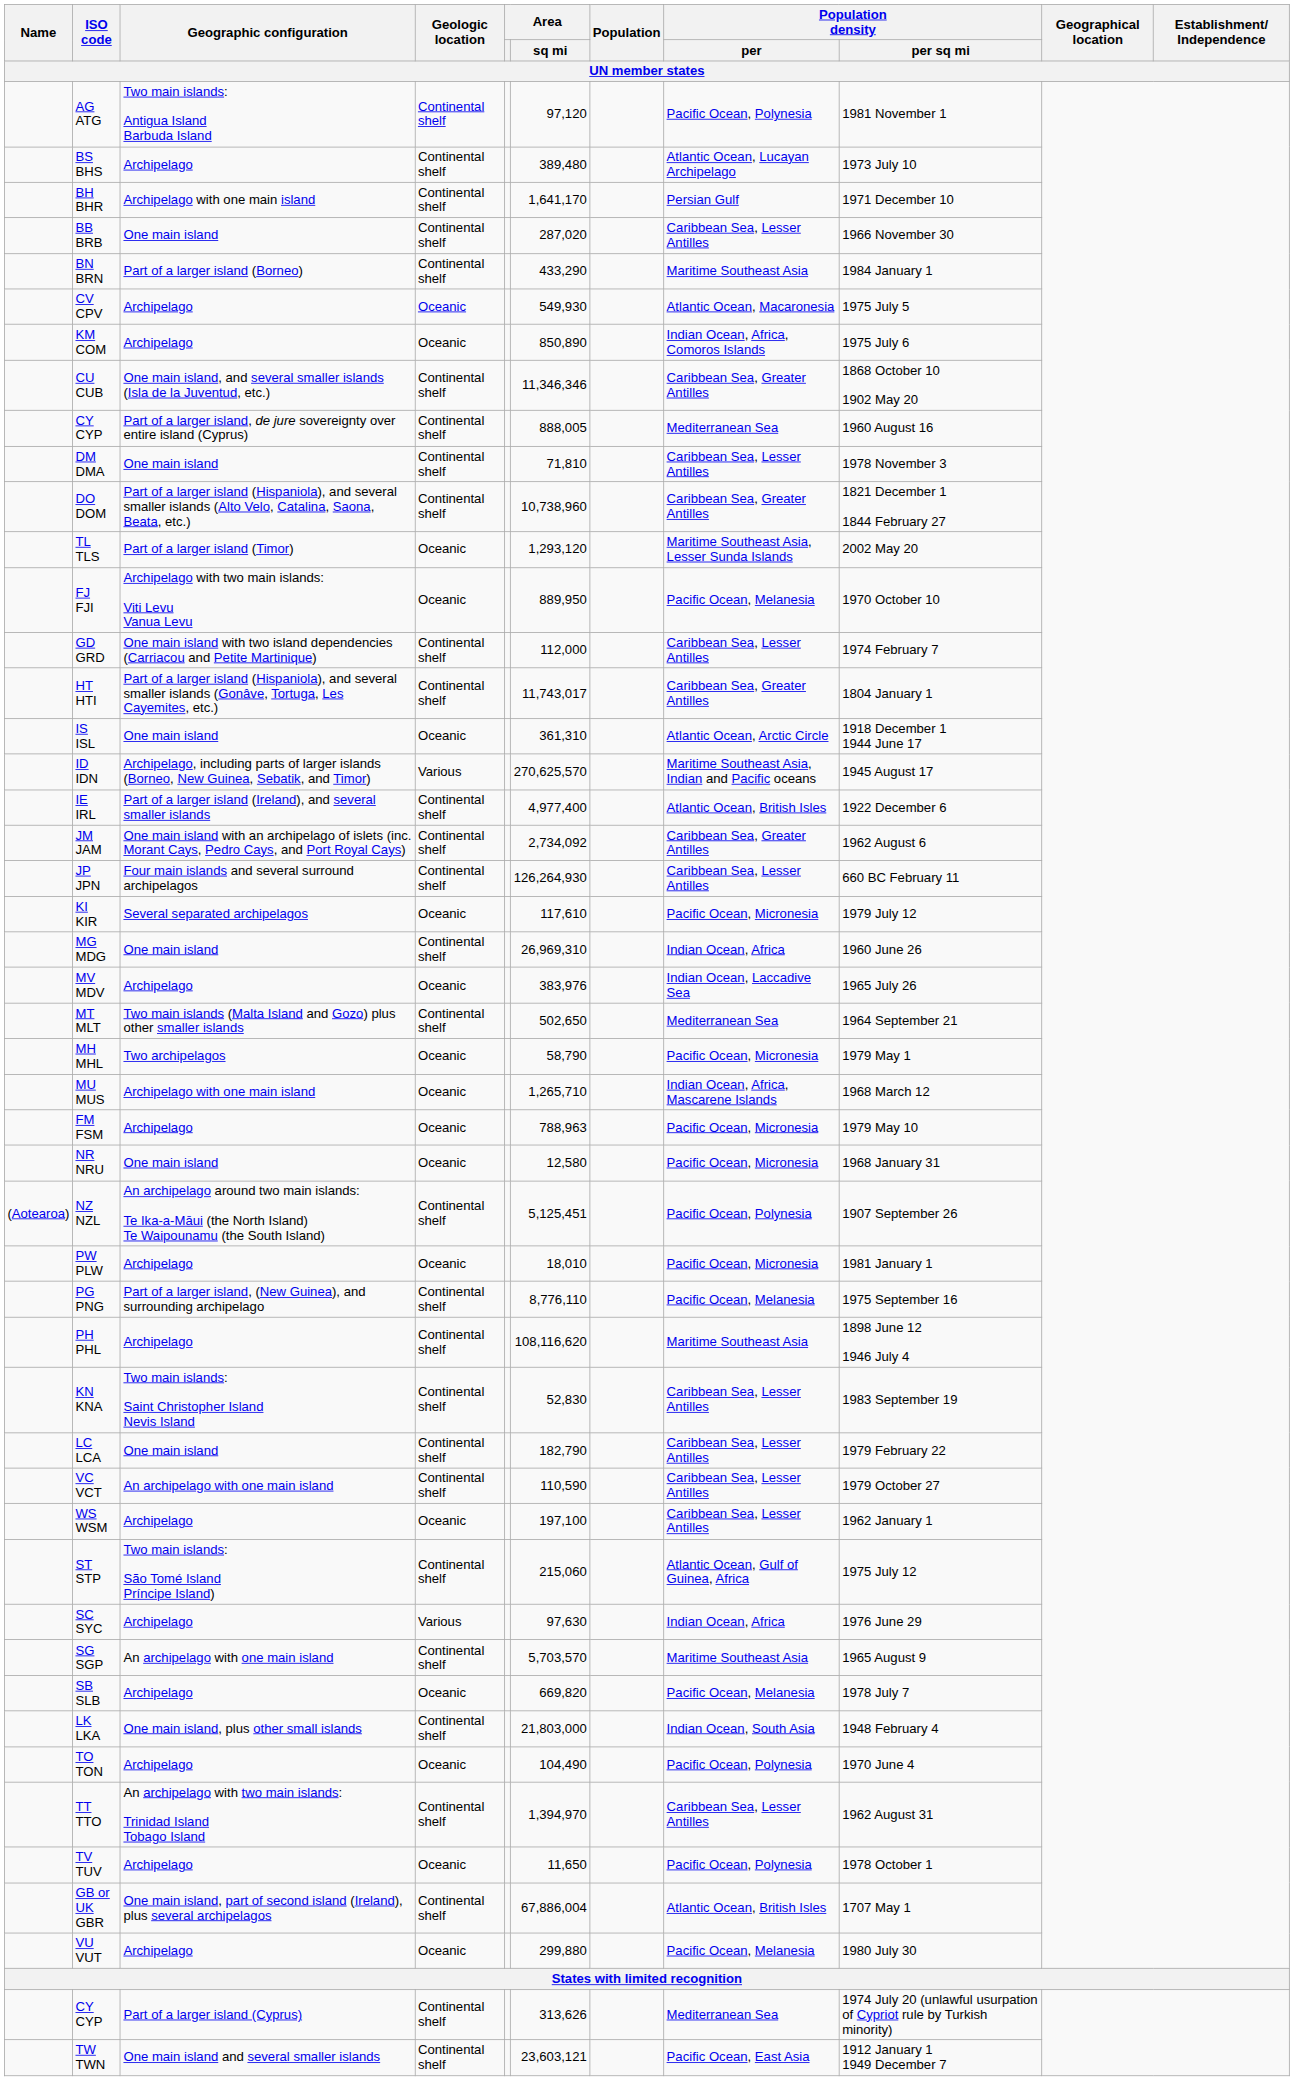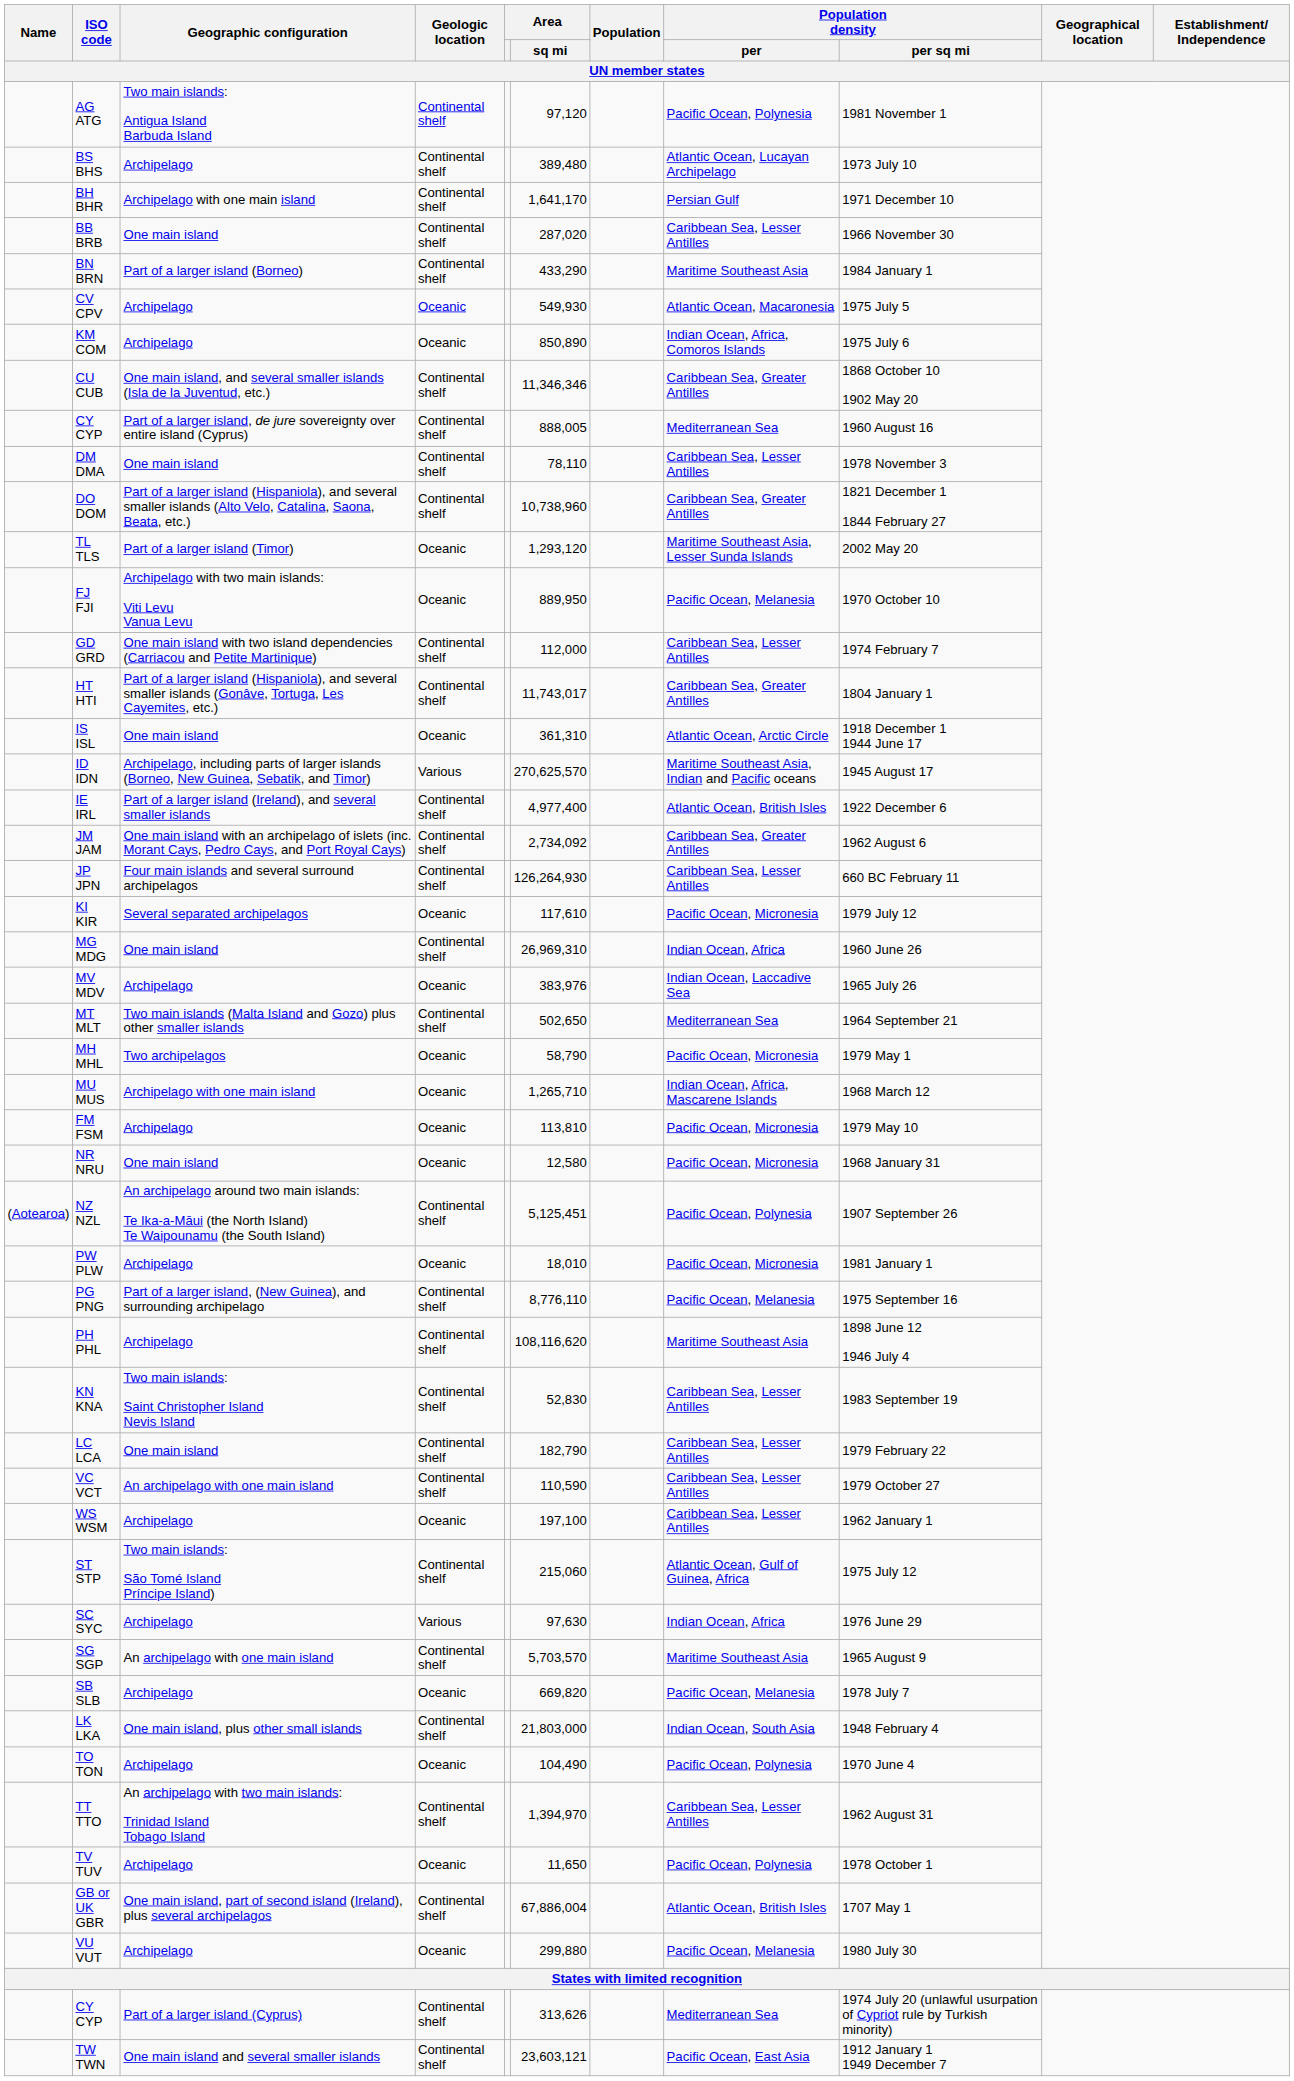(567, 463) 71,810 -> (567, 463) 78,110
(563, 1127) 788,963 -> (564, 1127) 113,810
